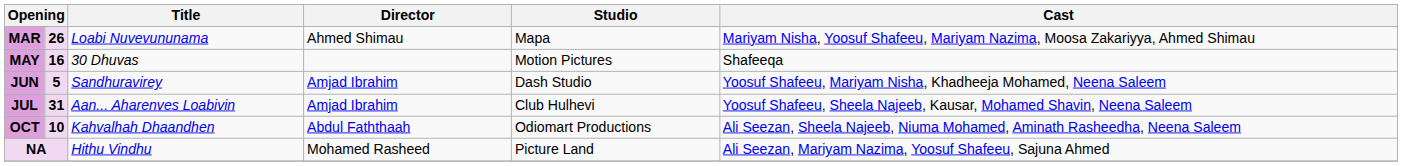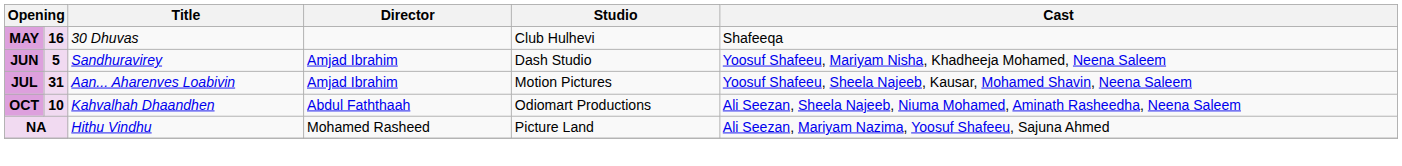- row: (25, 37)
(563, 60) Motion Pictures -> (555, 37) Club Hulhevi
(555, 104) Club Hulhevi -> (563, 82) Motion Pictures
